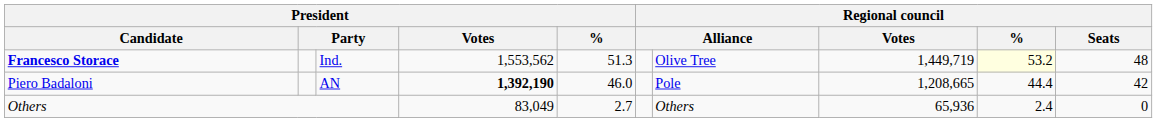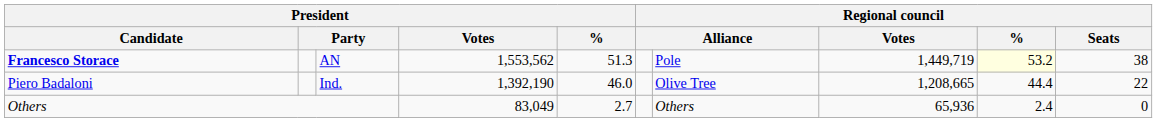(331, 60) Ind. -> (330, 60) AN
(686, 60) Olive Tree -> (668, 60) Pole
(1141, 60) 48 -> (1141, 60) 38
(330, 83) AN -> (331, 83) Ind.
(525, 83) bold -> (525, 83) normal
(668, 83) Pole -> (686, 83) Olive Tree
(1141, 83) 42 -> (1141, 83) 22
